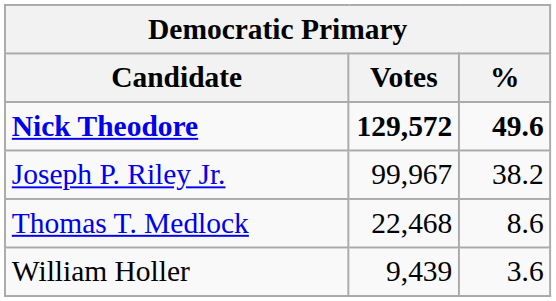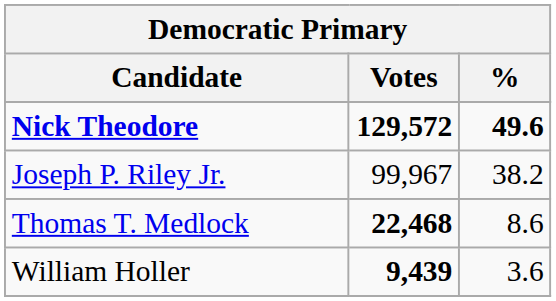(412, 223) normal -> (412, 223) bold
(419, 272) normal -> (419, 272) bold
